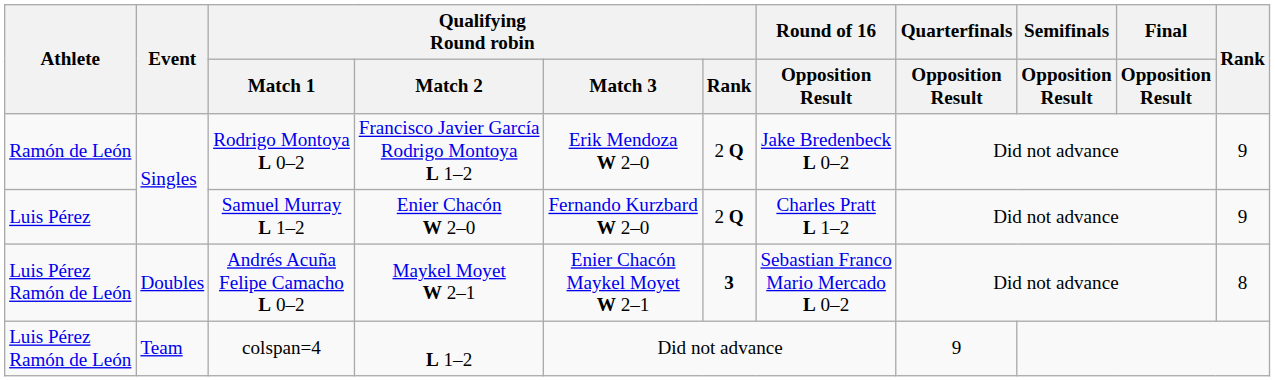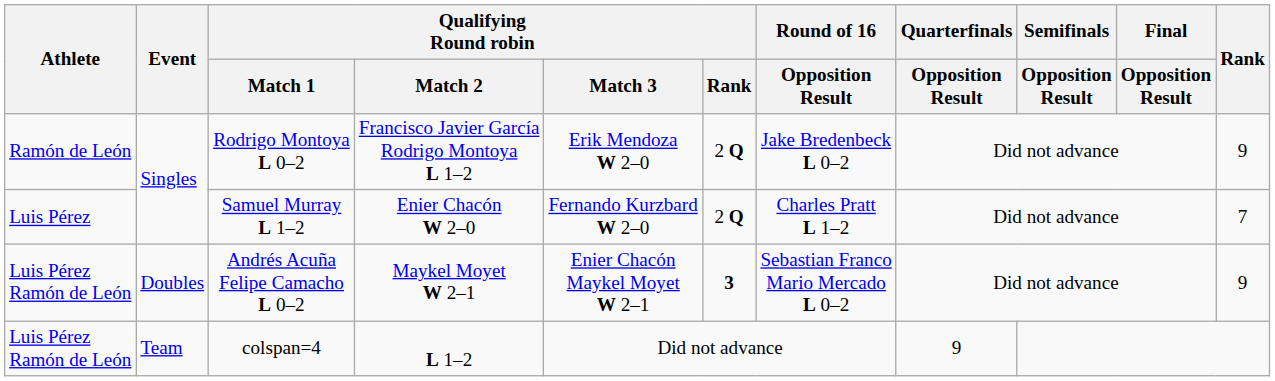(1242, 217) 9 -> (1242, 217) 7
(1242, 282) 8 -> (1242, 282) 9
